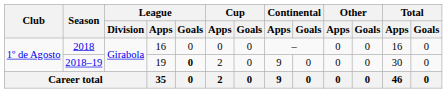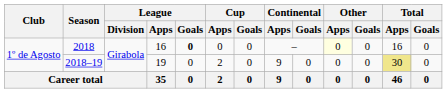(190, 46) normal -> (190, 46) bold
(338, 46) no background -> (338, 46) lightyellow background
(190, 63) bold -> (190, 63) normal
(397, 63) no background -> (397, 63) khaki background
